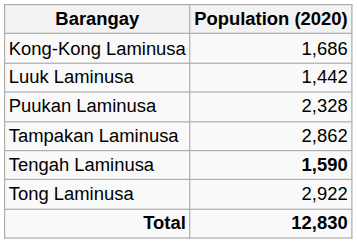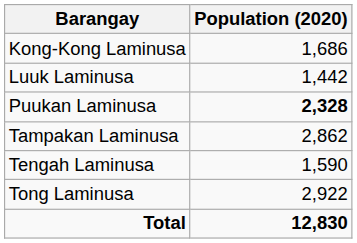(325, 106) normal -> (325, 106) bold
(325, 164) bold -> (325, 164) normal
